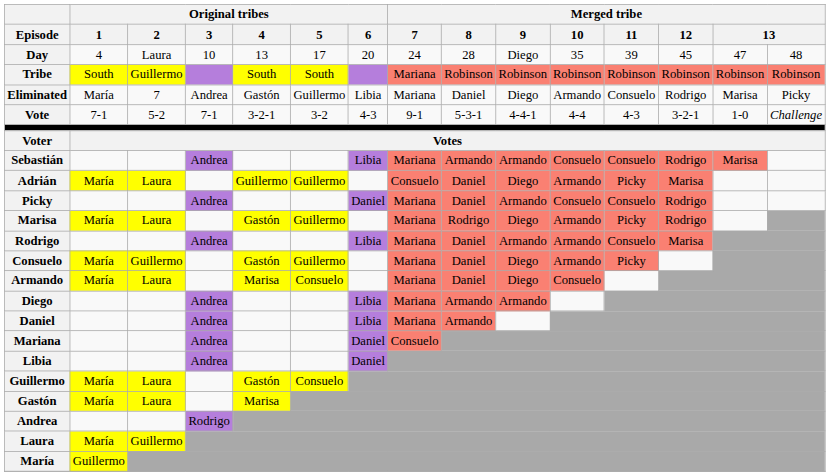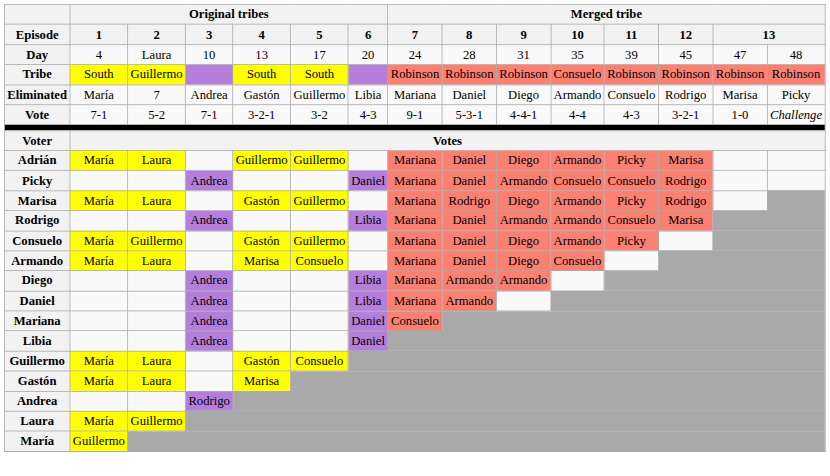(523, 54) Diego -> (524, 54) 31
(415, 74) Mariana -> (415, 74) Robinson
(577, 74) Robinson -> (577, 74) Consuelo
- row: (37, 160)
(415, 180) Consuelo -> (415, 160) Mariana
